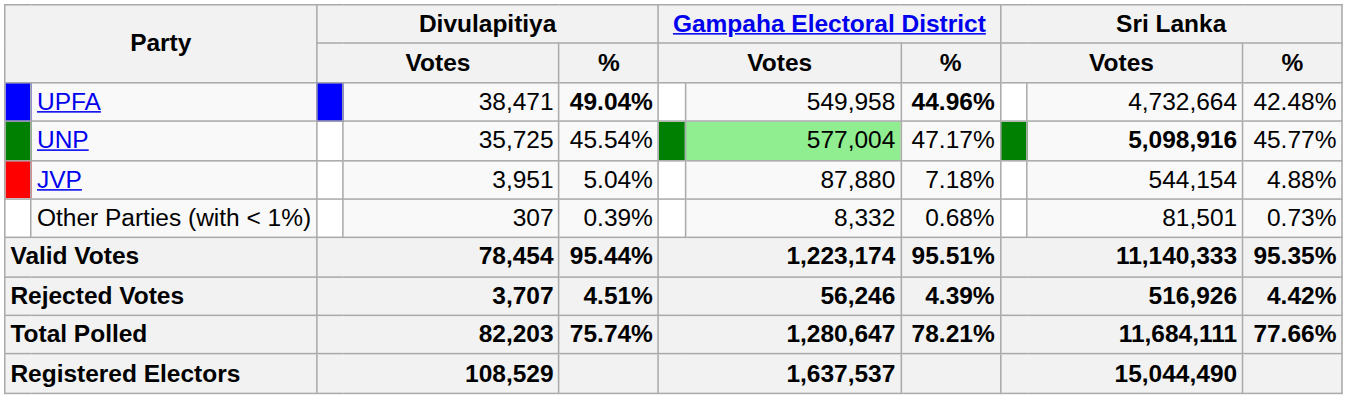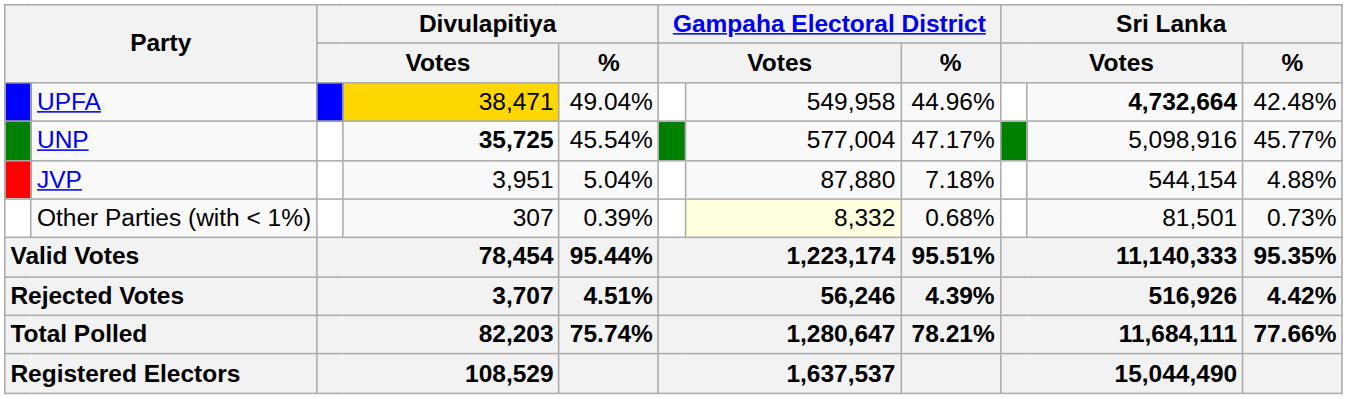(516, 101) no background -> (516, 101) gold background
(611, 101) bold -> (611, 101) normal
(953, 101) bold -> (953, 101) normal
(1183, 101) normal -> (1183, 101) bold
(516, 140) normal -> (516, 140) bold
(851, 140) lightgreen background -> (851, 140) no background
(1183, 140) bold -> (1183, 140) normal
(865, 218) no background -> (865, 218) lightyellow background
